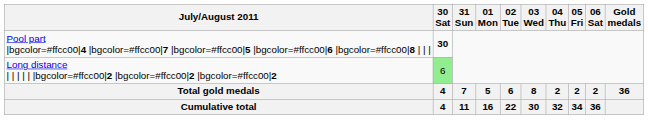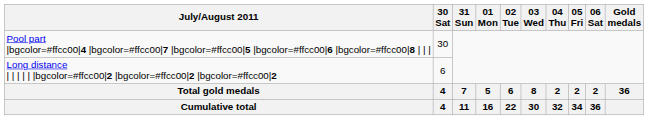(443, 44) bold -> (443, 44) normal
(443, 70) lightgreen background -> (443, 70) no background
